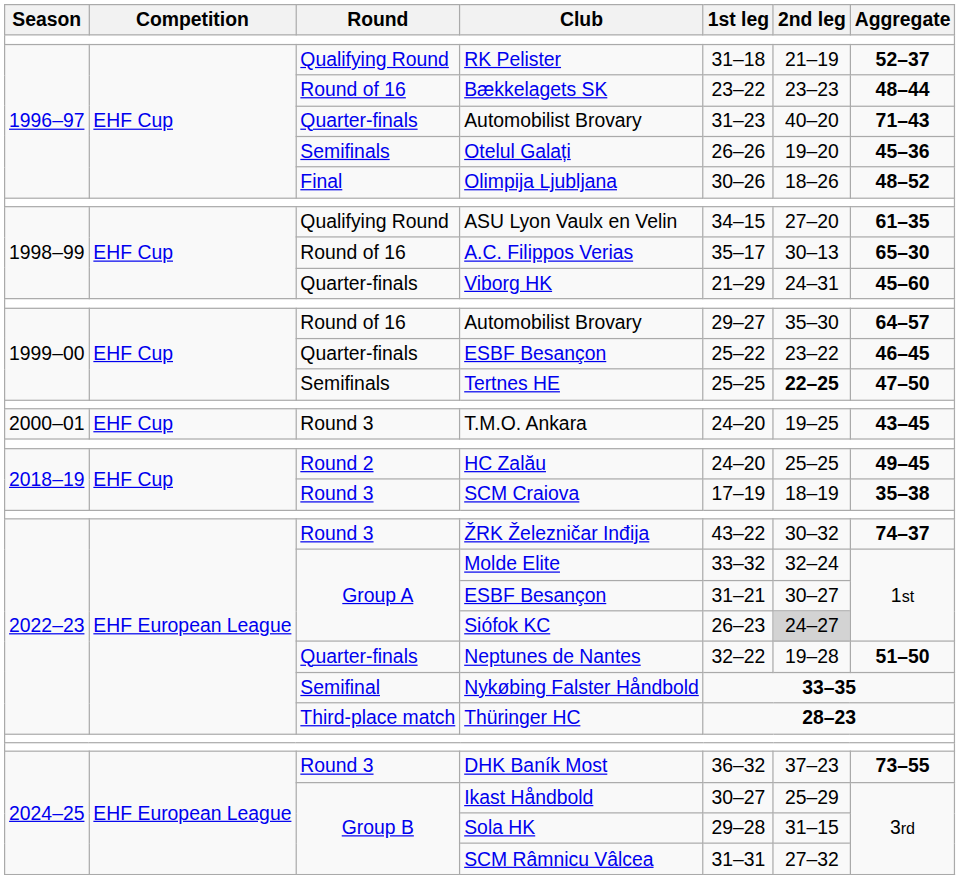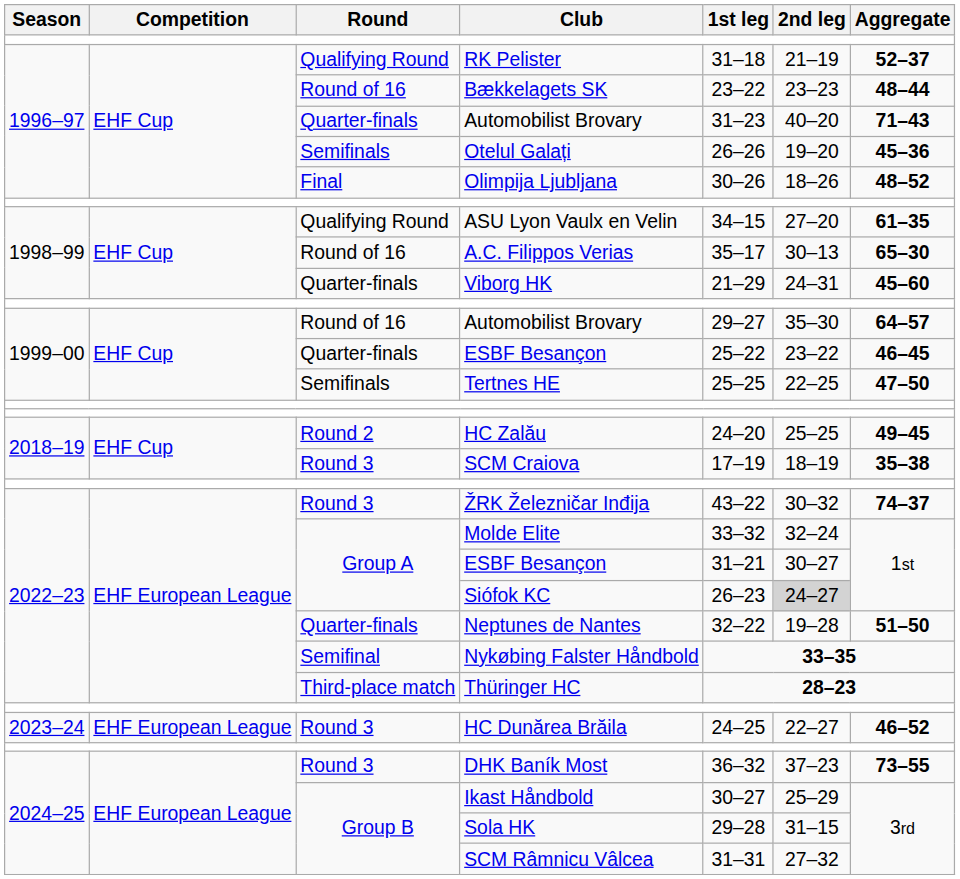(812, 384) bold -> (812, 384) normal
- row: (337, 423)
+ row: (337, 727)
